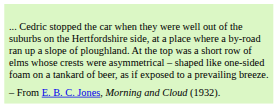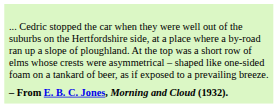(115, 93) normal -> (119, 93) bold
